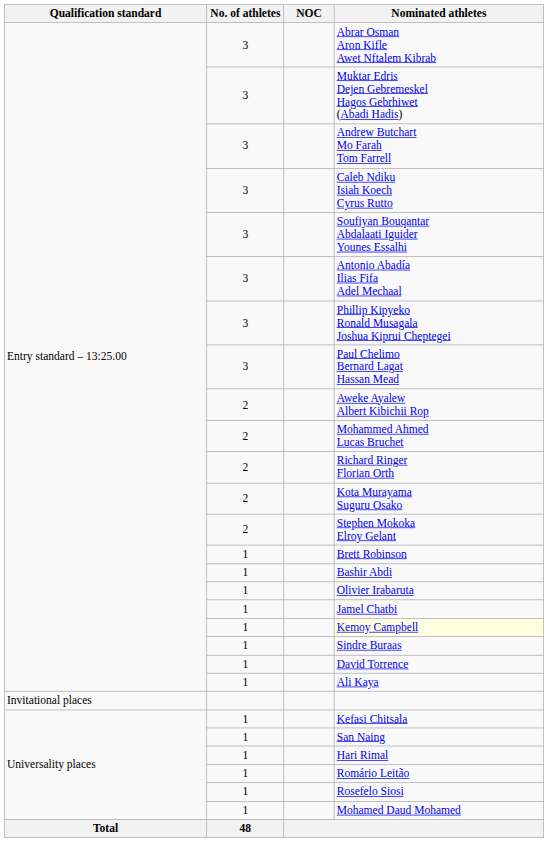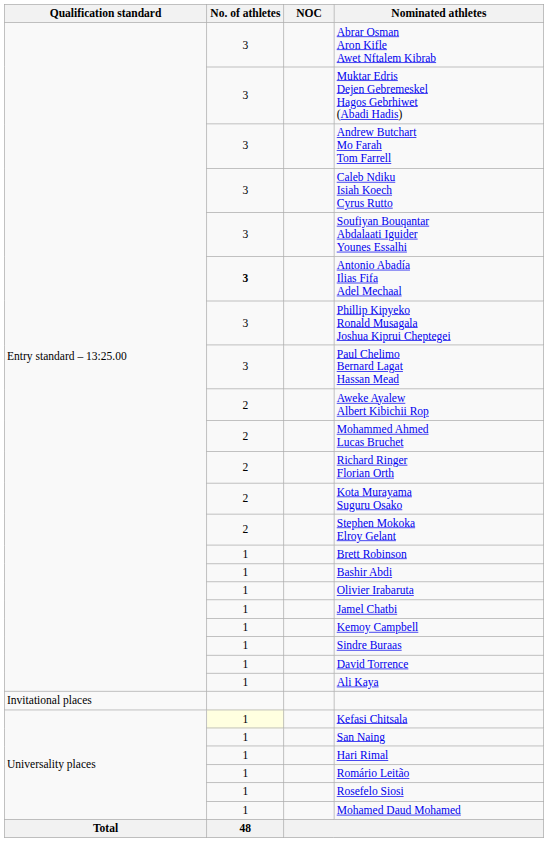(245, 278) normal -> (245, 278) bold
(378, 627) lightyellow background -> (378, 627) no background
(245, 718) no background -> (245, 718) lightyellow background
